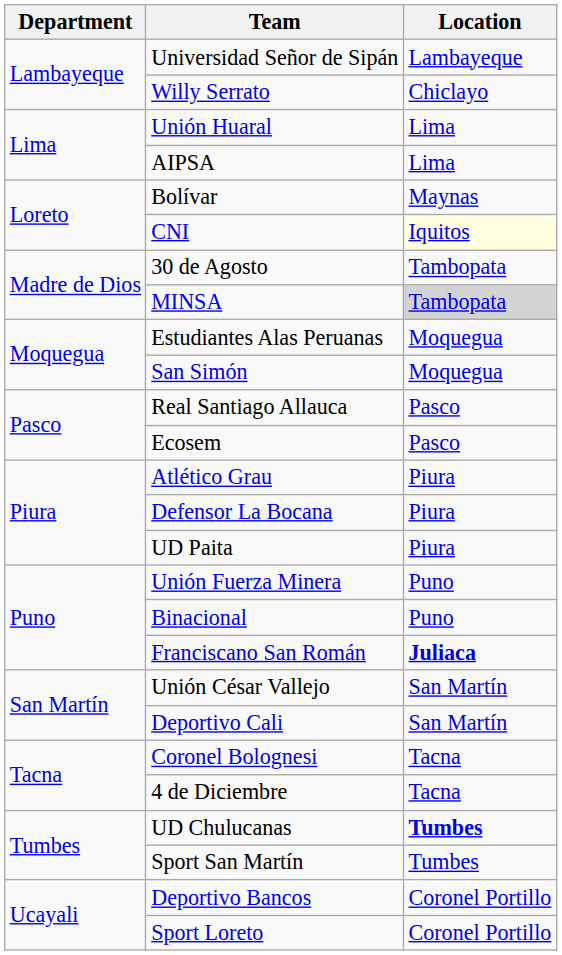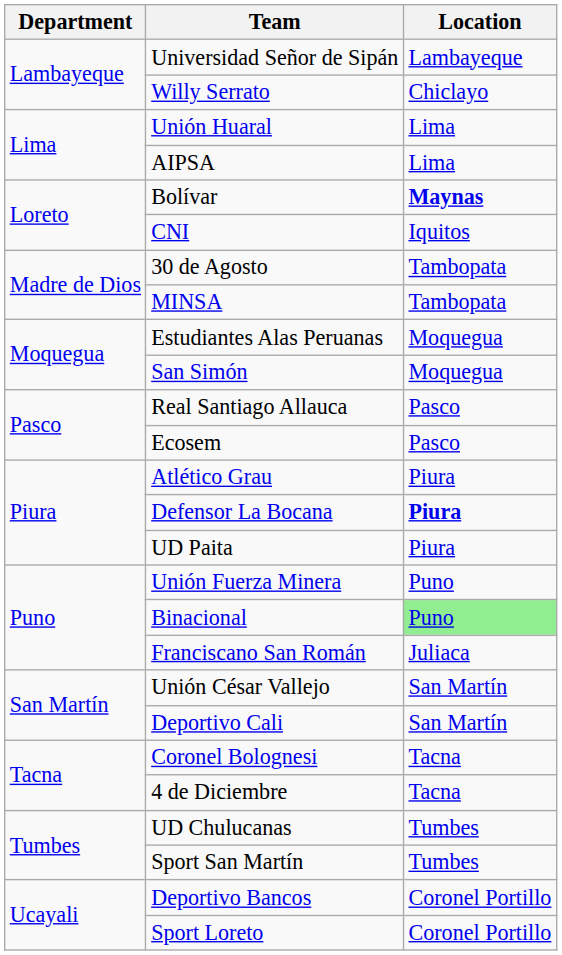(443, 197) normal -> (446, 197) bold
(439, 232) lightyellow background -> (439, 232) no background
(457, 302) lightgrey background -> (457, 302) no background
(432, 512) normal -> (435, 512) bold
(431, 617) no background -> (431, 617) lightgreen background
(442, 652) bold -> (439, 652) normal
(446, 827) bold -> (444, 827) normal
